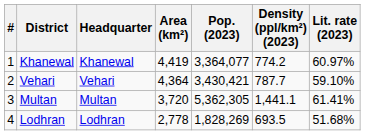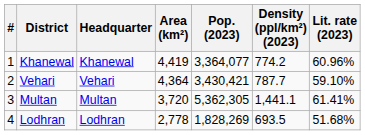(333, 61) 60.97% -> (333, 61) 60.96%
